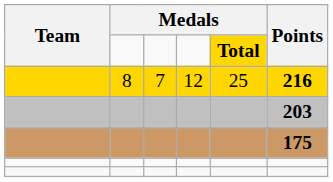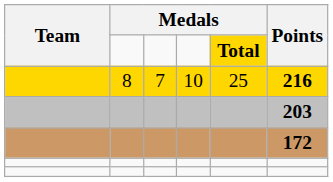(193, 81) 12 -> (193, 81) 10
(297, 142) 175 -> (297, 142) 172
